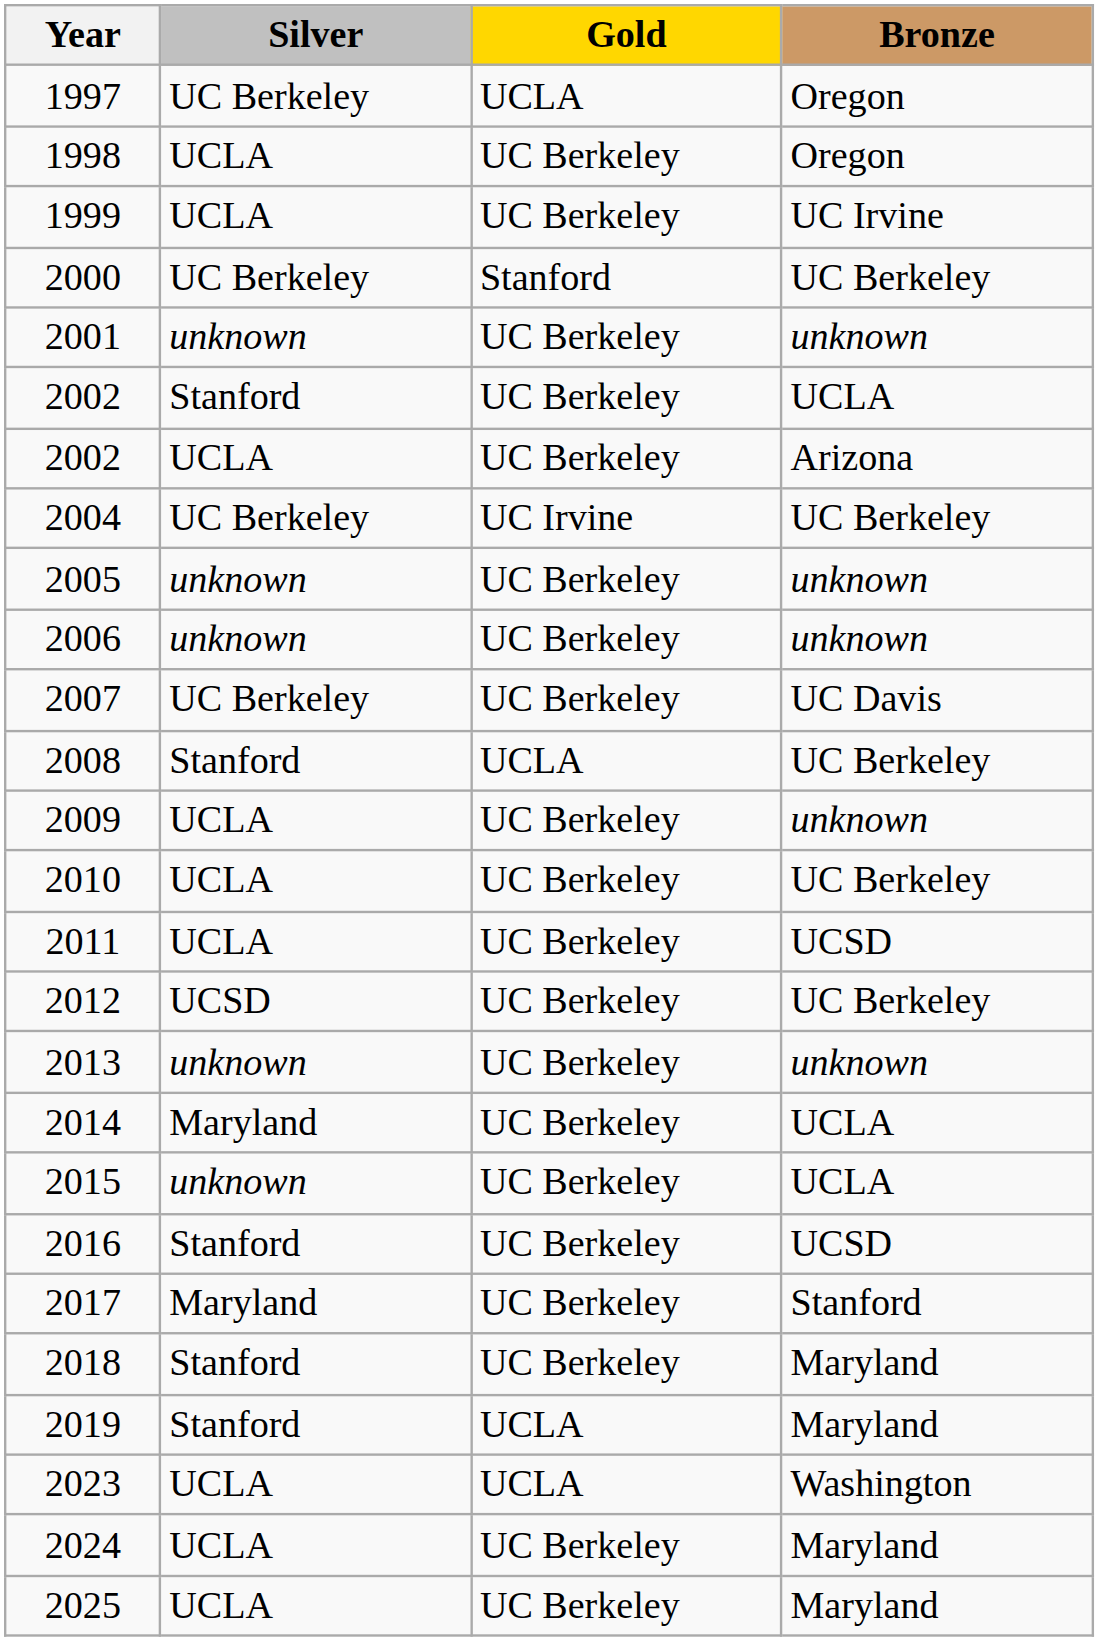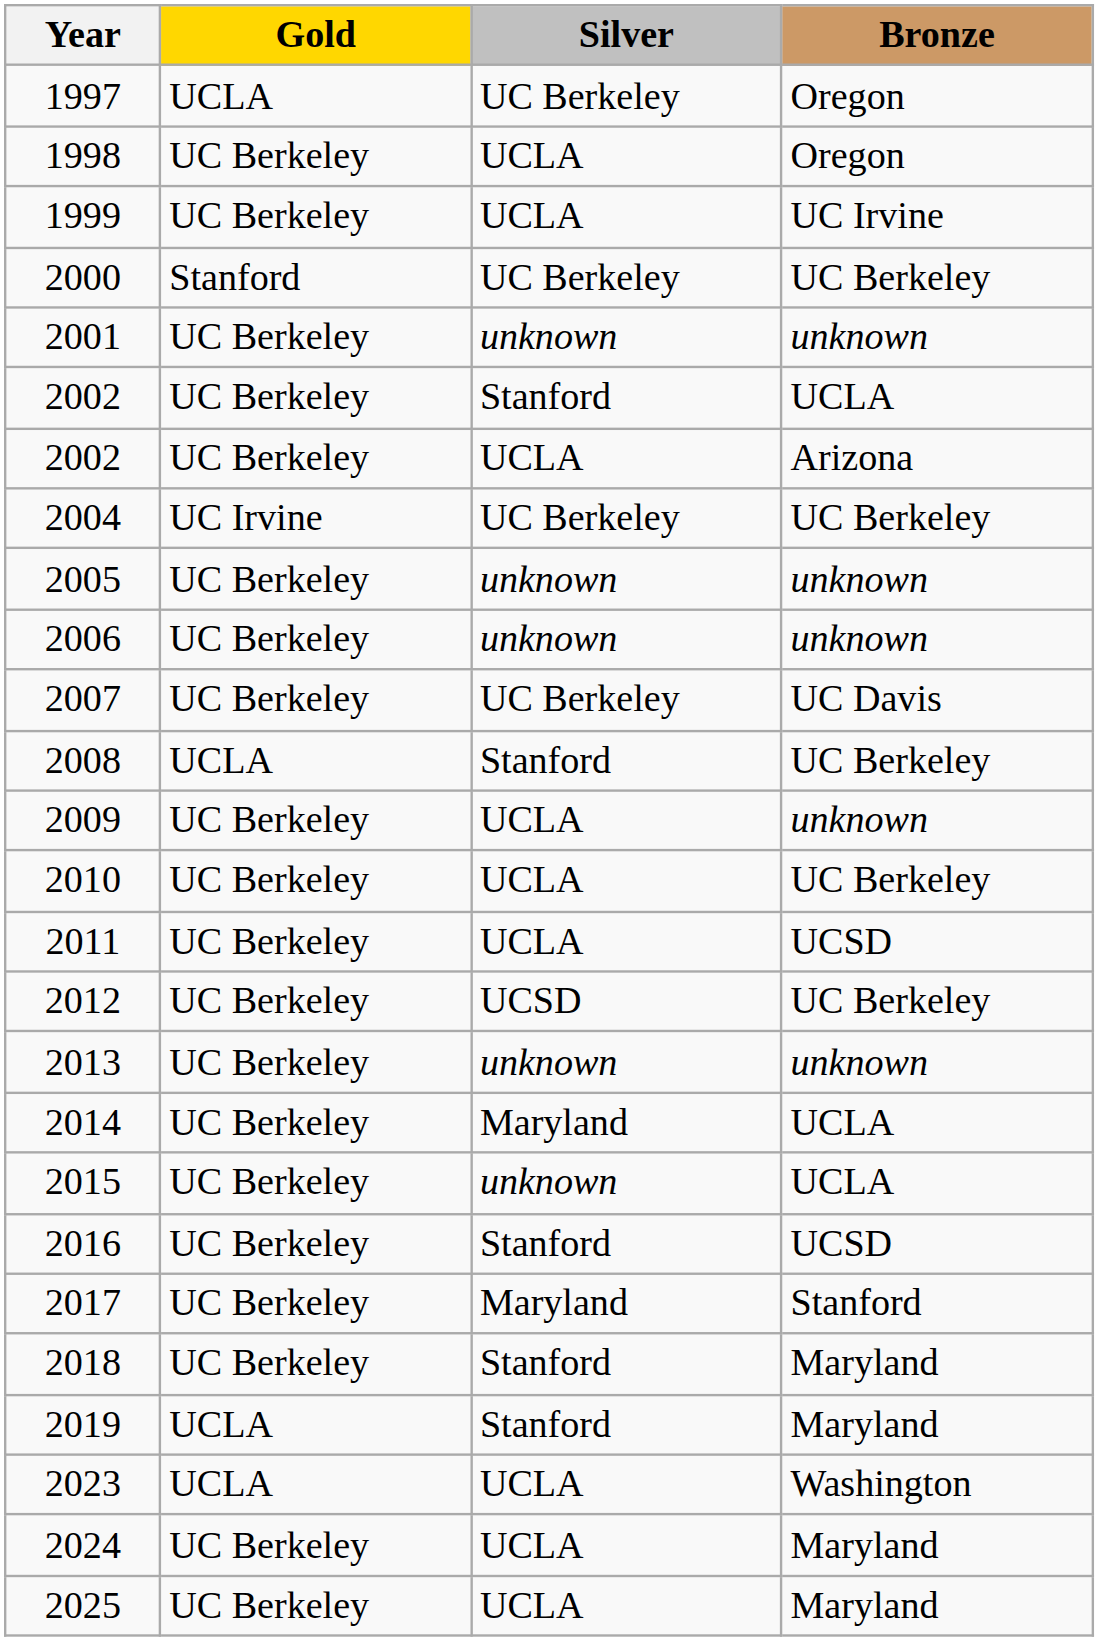columns swapped: (626, 34) <-> (316, 34)
